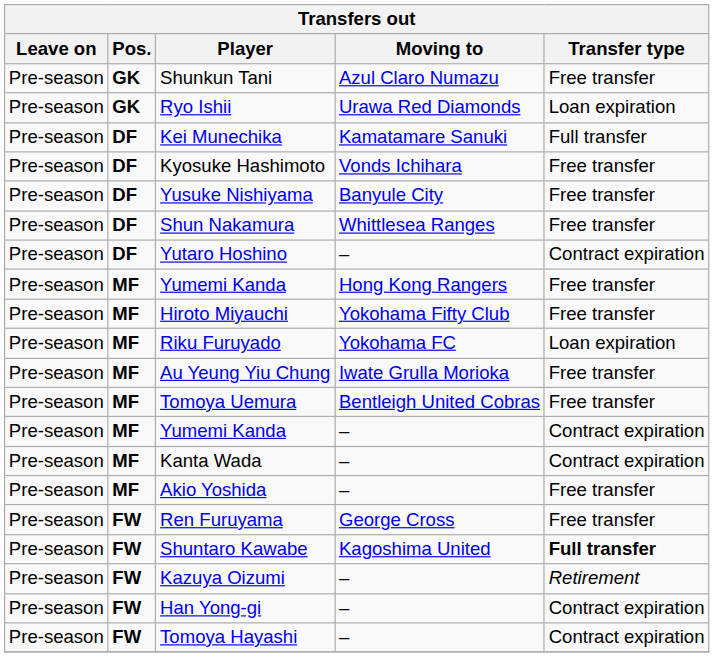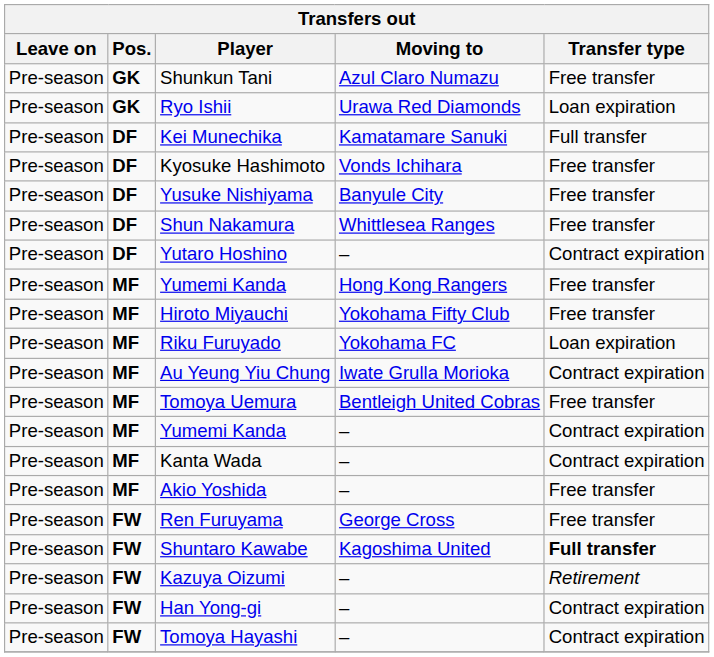(602, 372) Free transfer -> (627, 372) Contract expiration
